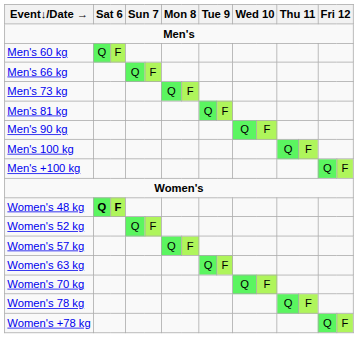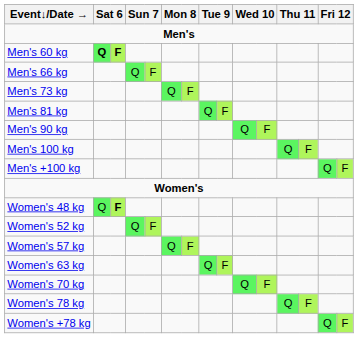(102, 53) normal -> (102, 53) bold
(118, 53) normal -> (118, 53) bold
(102, 207) bold -> (102, 207) normal
